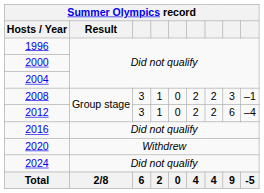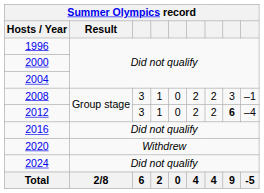(232, 113) normal -> (232, 113) bold
